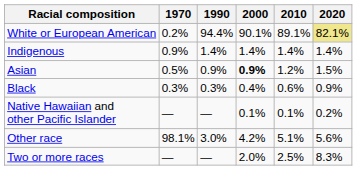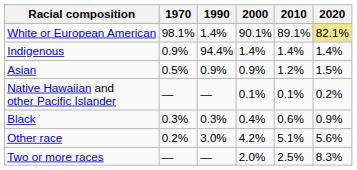(175, 33) 0.2% -> (178, 33) 98.1%
(217, 33) 94.4% -> (213, 33) 1.4%
(213, 51) 1.4% -> (217, 51) 94.4%
(252, 70) bold -> (252, 70) normal
rows swapped: (21, 88) <-> (62, 113)
(178, 138) 98.1% -> (175, 138) 0.2%
